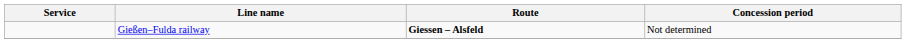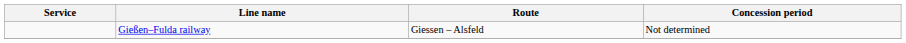(446, 29) bold -> (447, 29) normal
